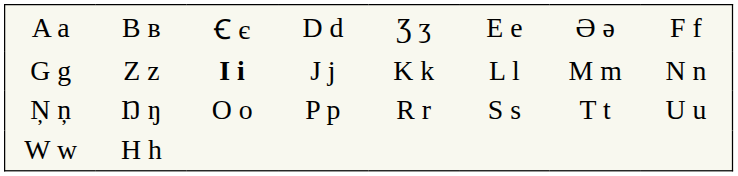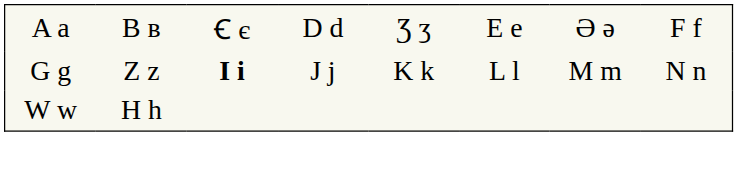- row: (51, 110)
